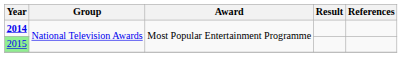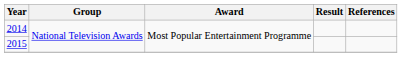(17, 28) bold -> (17, 28) normal
(17, 44) lightgreen background -> (17, 44) no background
